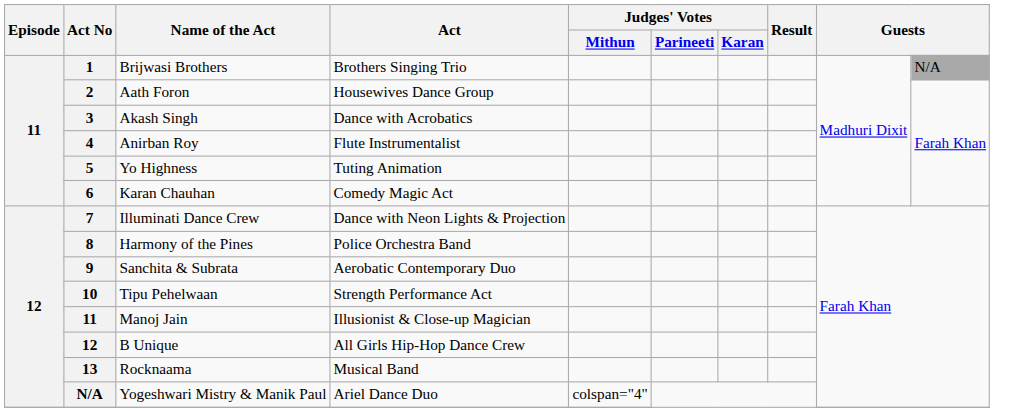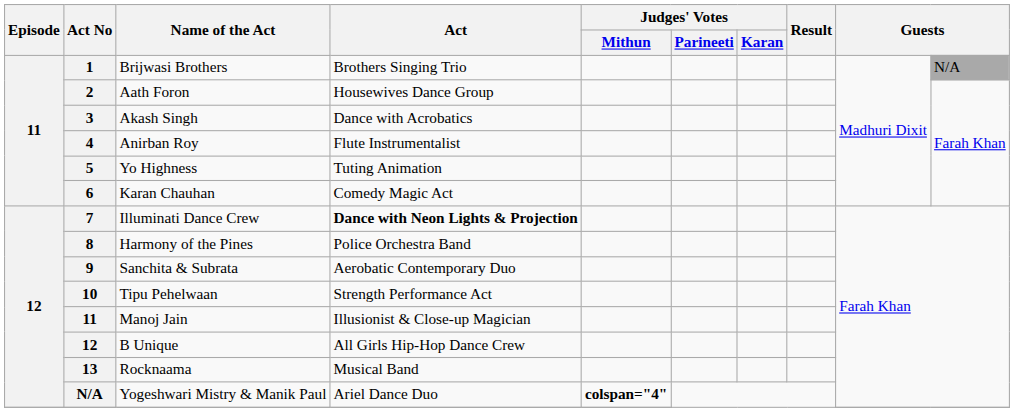(449, 218) normal -> (456, 218) bold
(610, 395) normal -> (626, 395) bold
